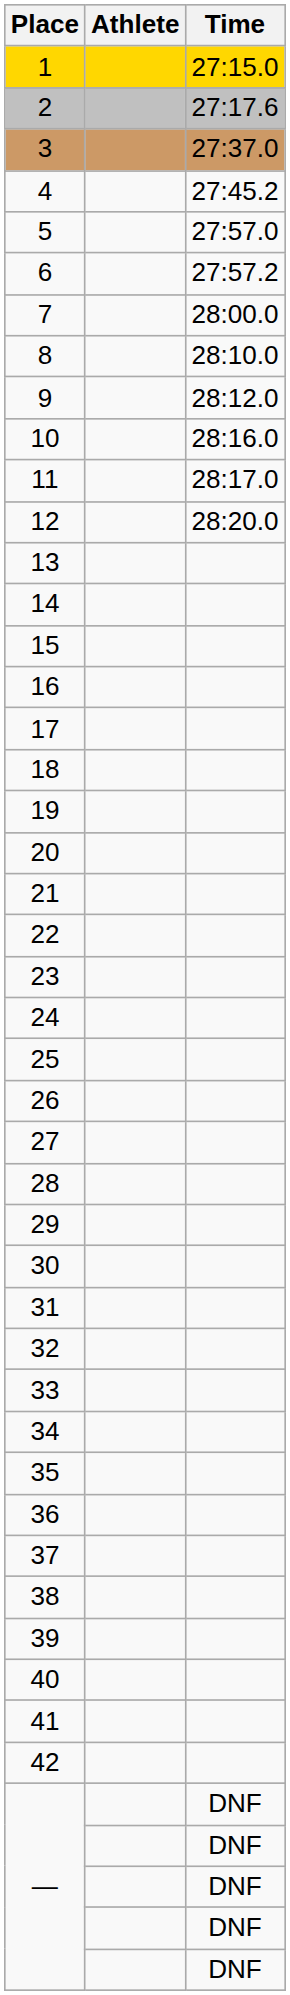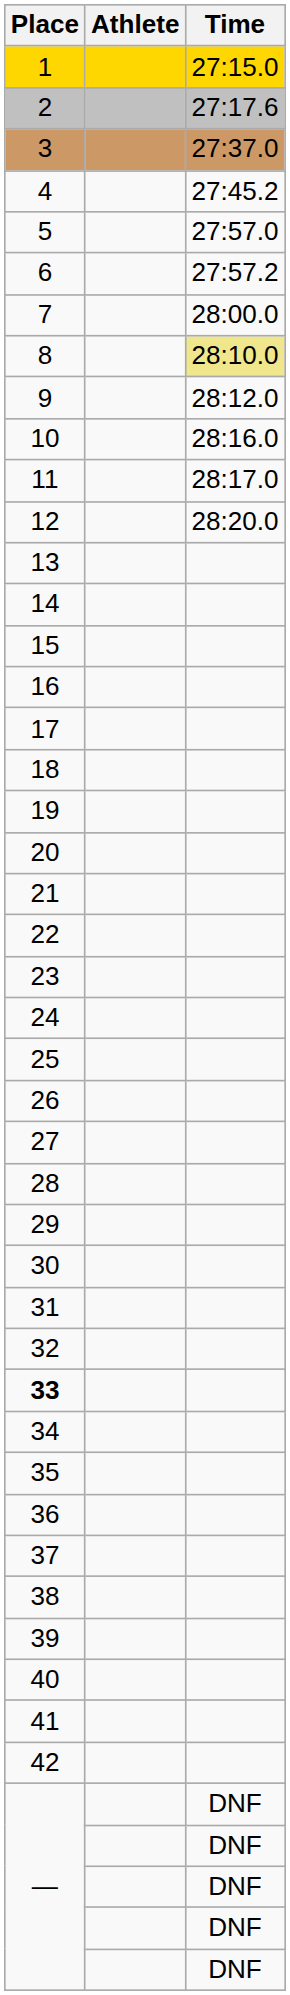(235, 356) no background -> (235, 356) khaki background
(45, 1390) normal -> (45, 1390) bold
